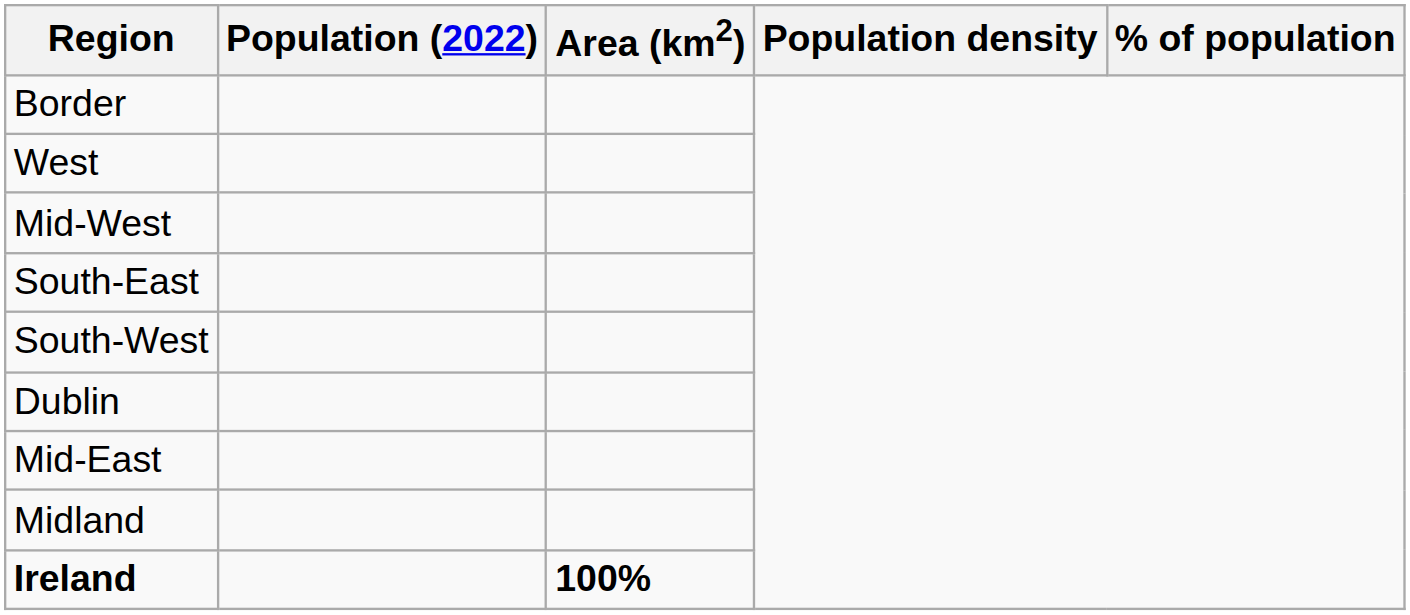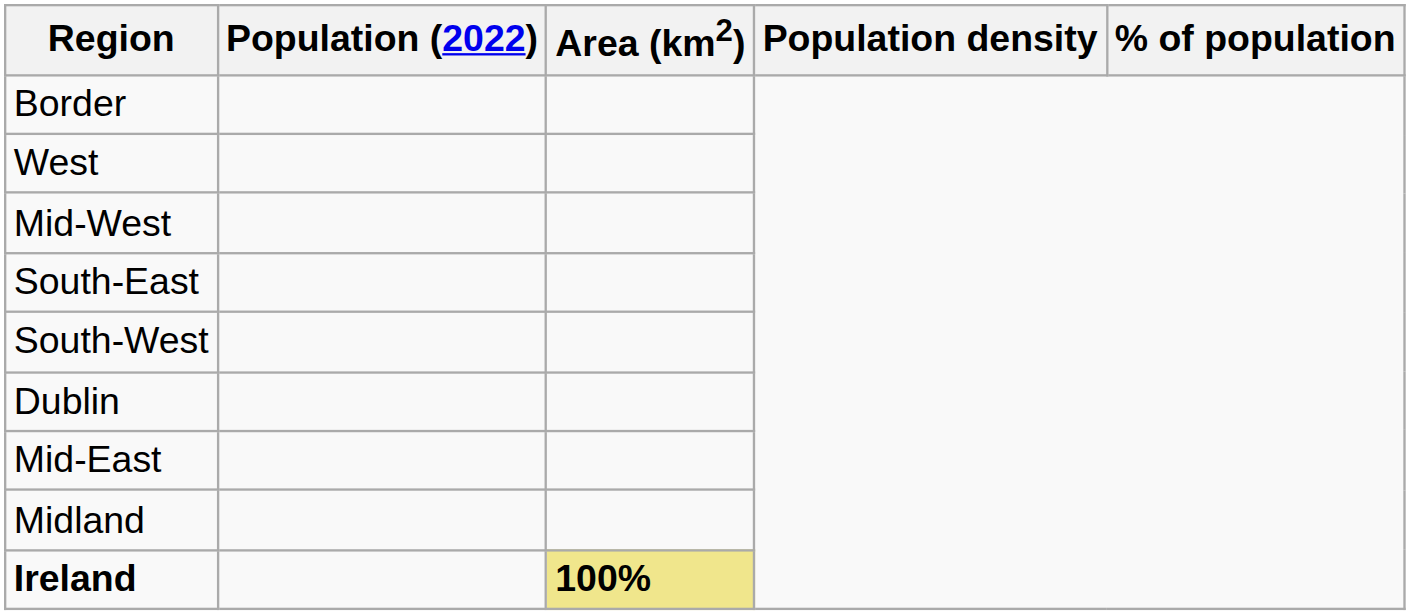(603, 578) no background -> (603, 578) khaki background
